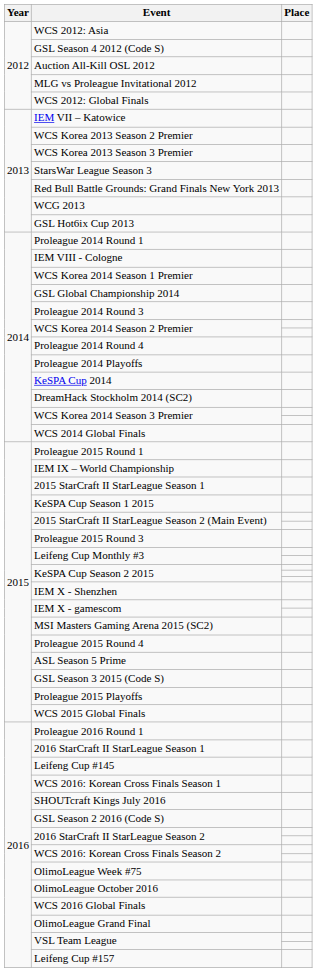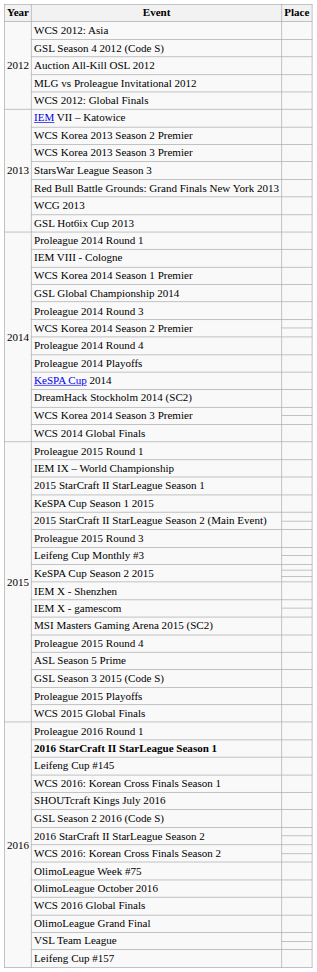(119, 748) normal -> (126, 748) bold
